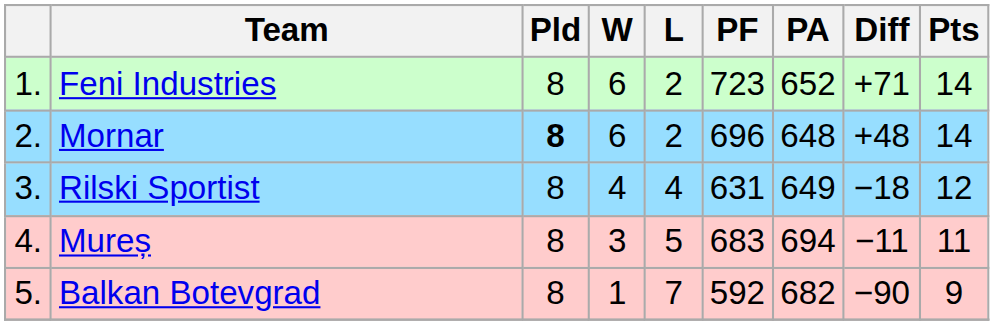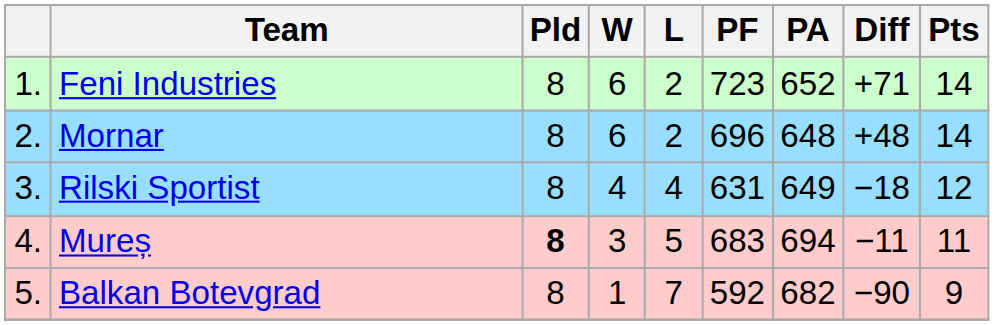(555, 135) bold -> (555, 135) normal
(555, 240) normal -> (555, 240) bold
